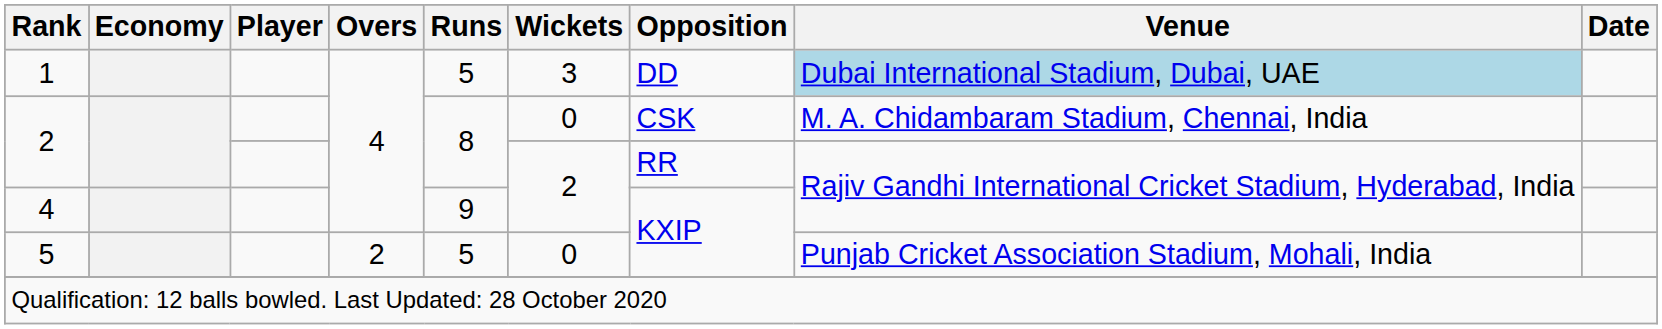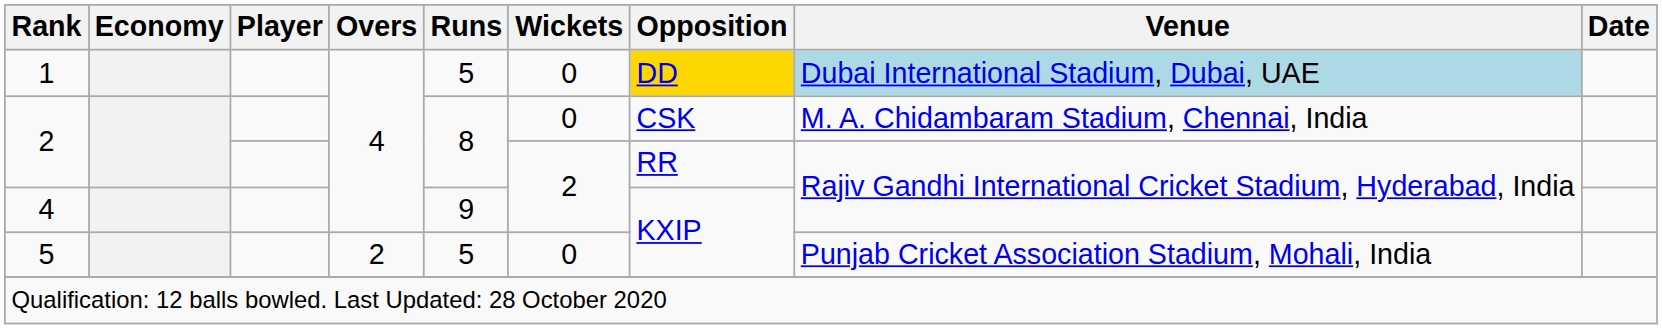(569, 72) 3 -> (569, 72) 0
(657, 72) no background -> (657, 72) gold background
